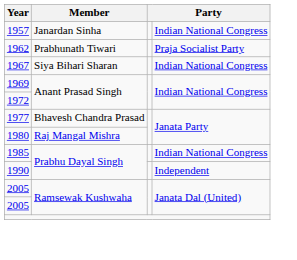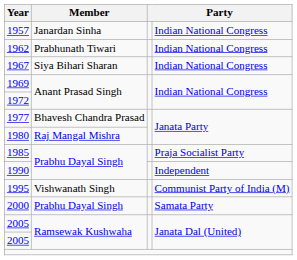(199, 48) Praja Socialist Party -> (211, 48) Indian National Congress
(211, 153) Indian National Congress -> (199, 153) Praja Socialist Party
+ row: (18, 188)
+ row: (18, 205)
